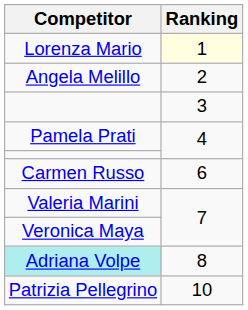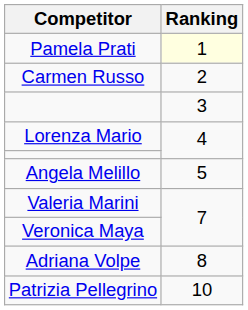(83, 48) Lorenza Mario -> (83, 48) Pamela Prati
(83, 77) Angela Melillo -> (83, 77) Carmen Russo
(83, 135) Pamela Prati -> (83, 135) Lorenza Mario
(83, 173) Carmen Russo -> (83, 173) Angela Melillo
(202, 173) 6 -> (202, 173) 5
(83, 261) paleturquoise background -> (83, 261) no background
